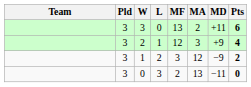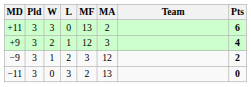columns swapped: (60, 12) <-> (218, 12)
